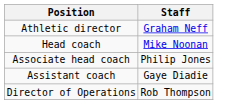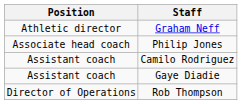- row: (176, 44)
+ row: (187, 60)
